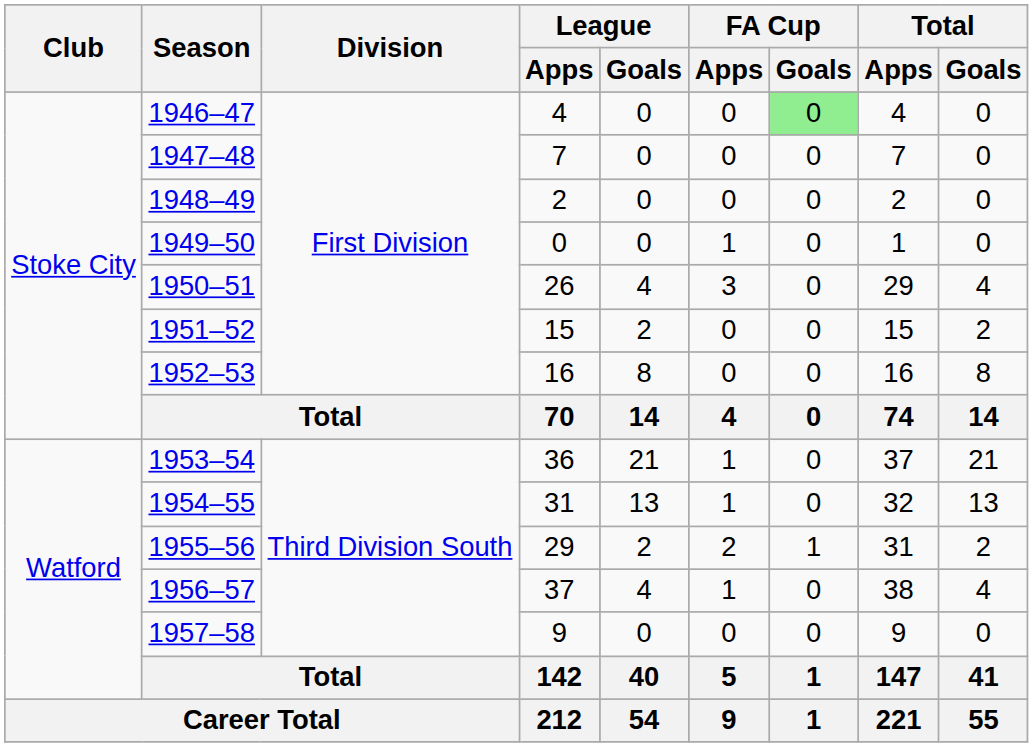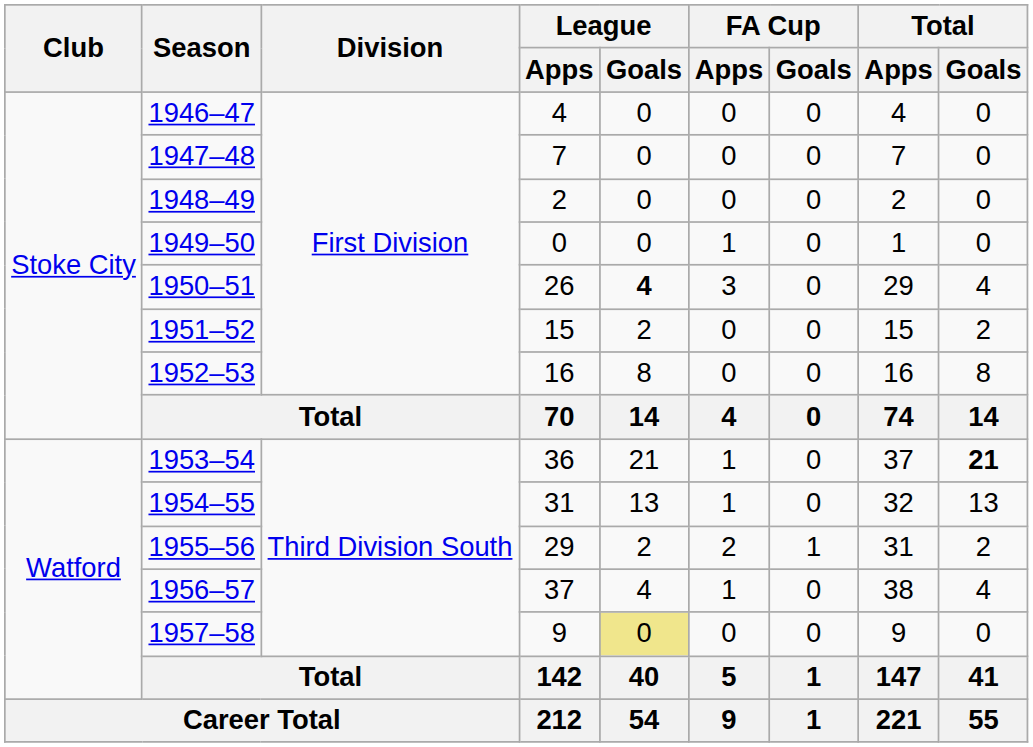(814, 112) lightgreen background -> (814, 112) no background
(644, 286) normal -> (644, 286) bold
(983, 460) normal -> (983, 460) bold
(644, 633) no background -> (644, 633) khaki background
